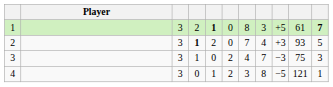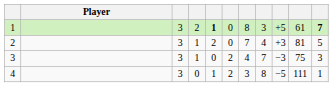(197, 43) bold -> (197, 43) normal
(300, 43) 93 -> (300, 43) 81
(300, 74) 121 -> (300, 74) 111
